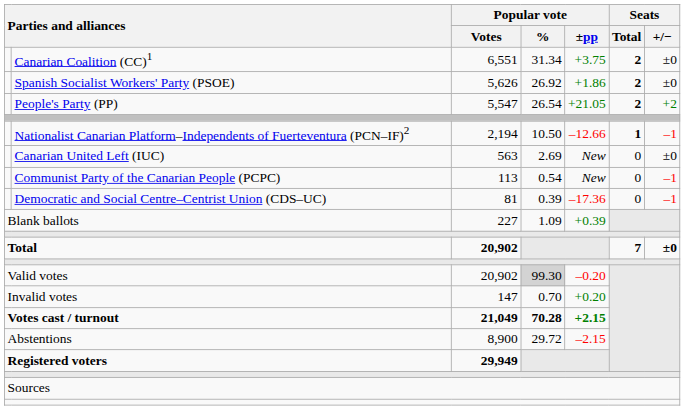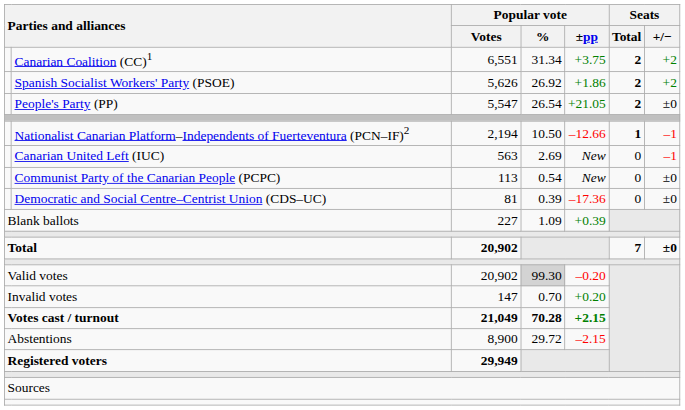(670, 59) ±0 -> (670, 59) +2
(670, 82) ±0 -> (670, 82) +2
(670, 104) +2 -> (670, 104) ±0
(670, 156) ±0 -> (670, 156) –1
(670, 177) –1 -> (670, 177) ±0
(670, 199) –1 -> (670, 199) ±0
